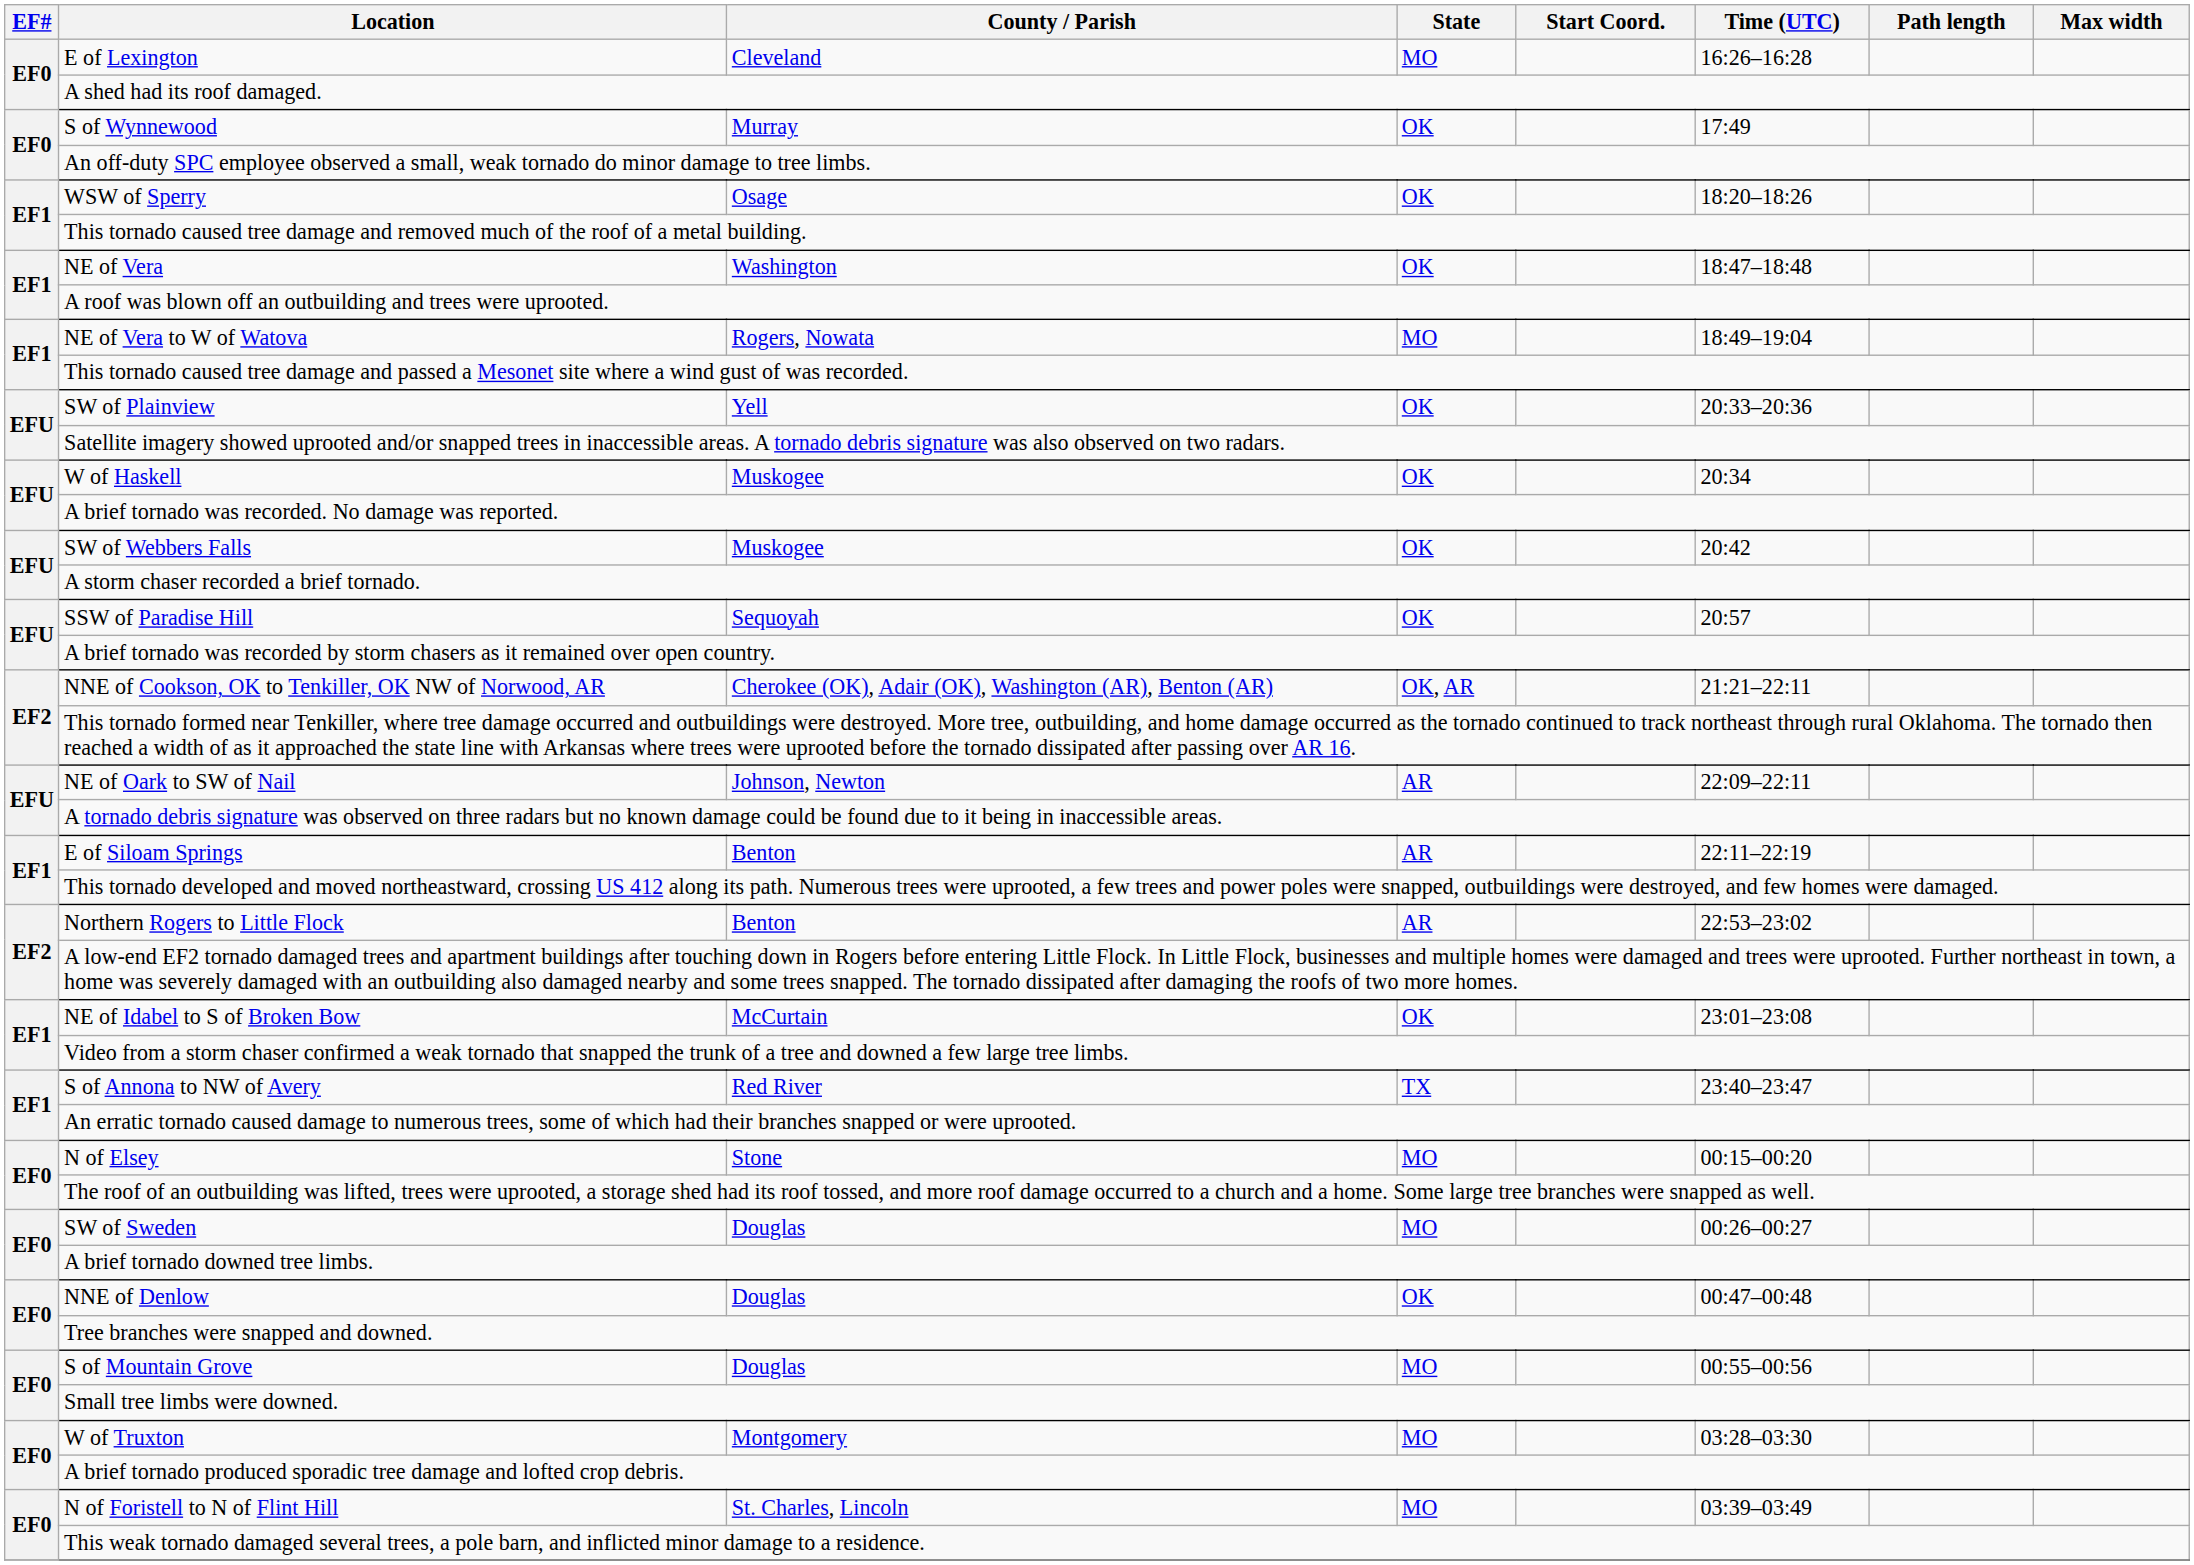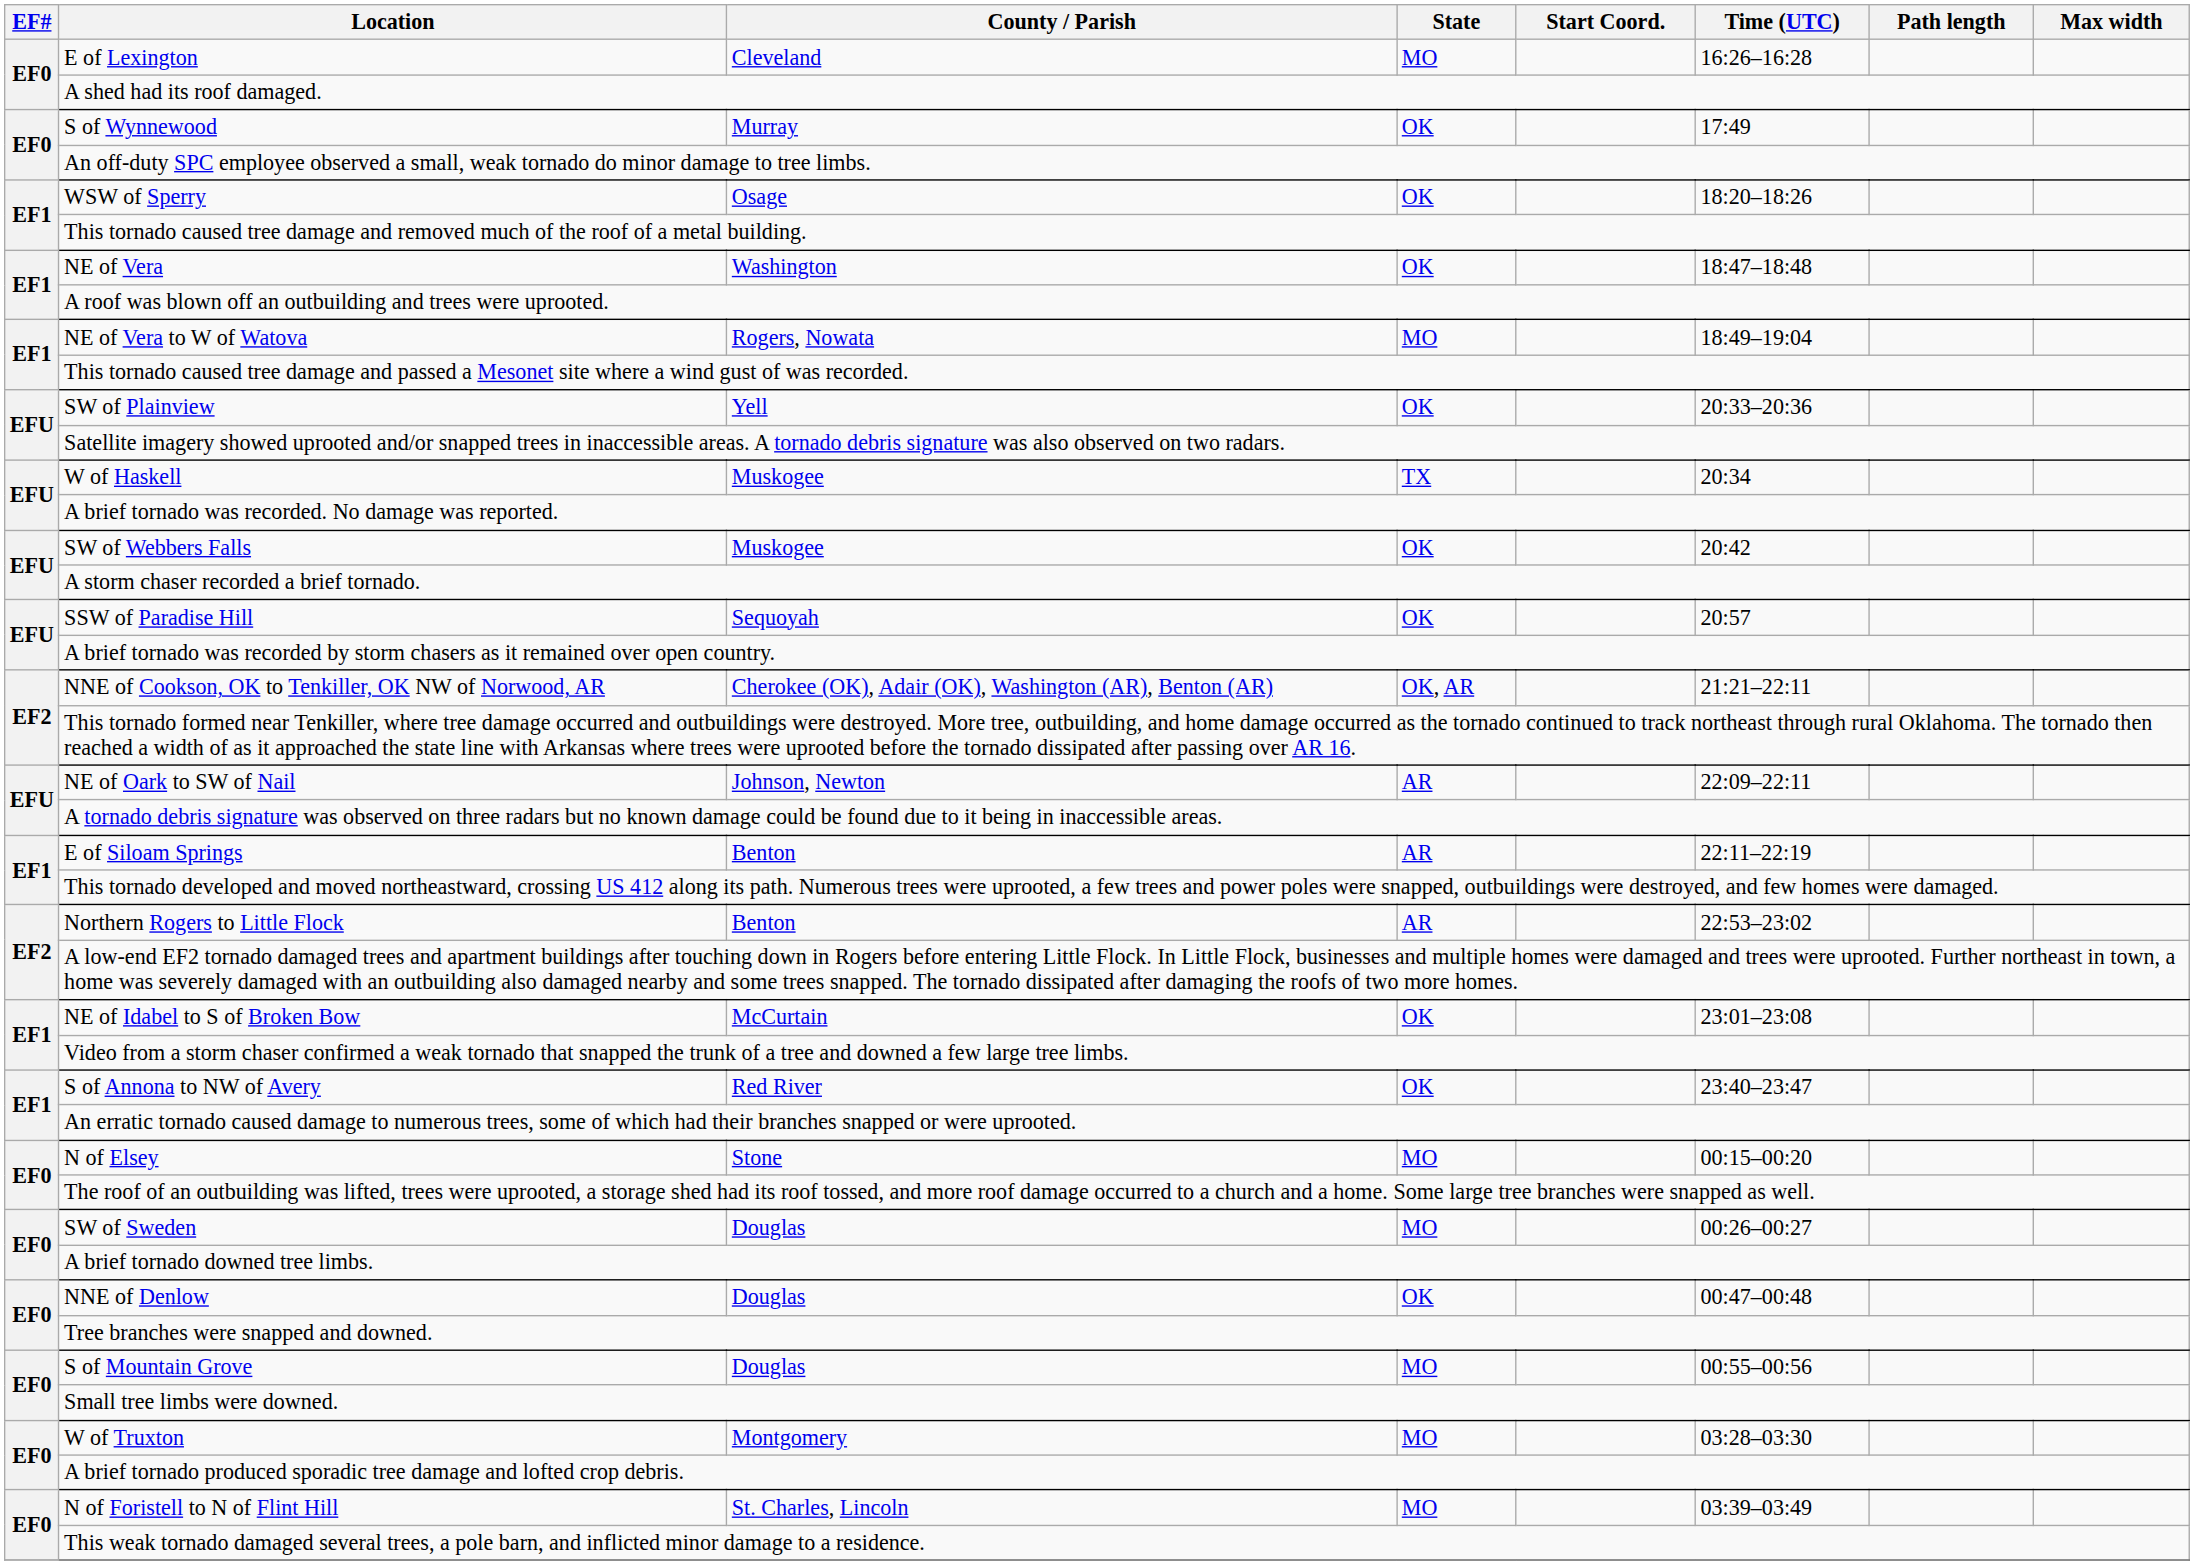(1418, 477) OK -> (1417, 477) TX
(1417, 1087) TX -> (1418, 1087) OK
